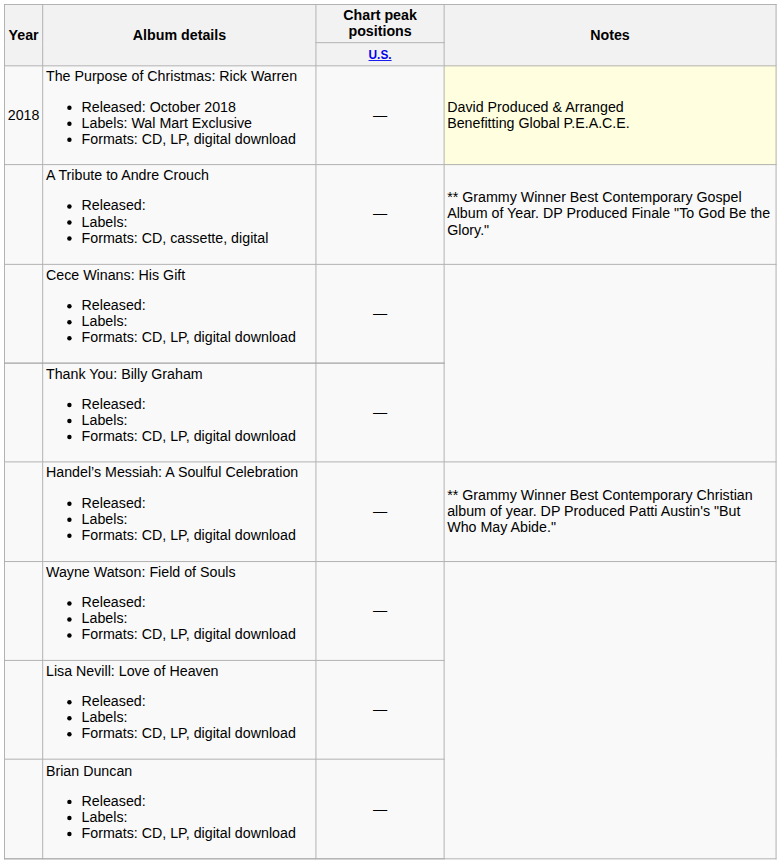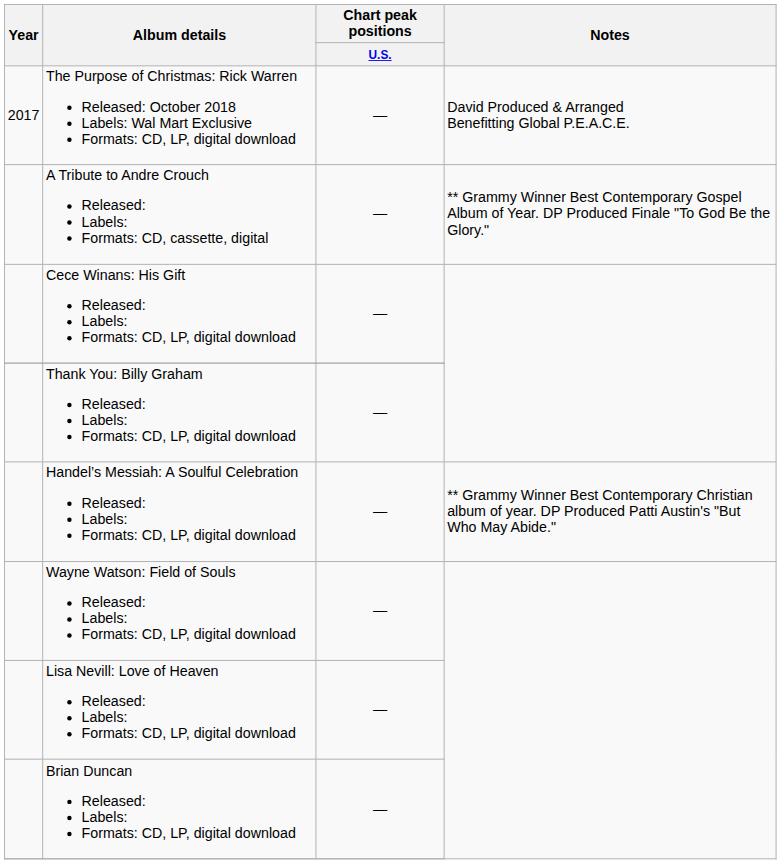(24, 115) 2018 -> (24, 115) 2017
(538, 115) lightyellow background -> (538, 115) no background
